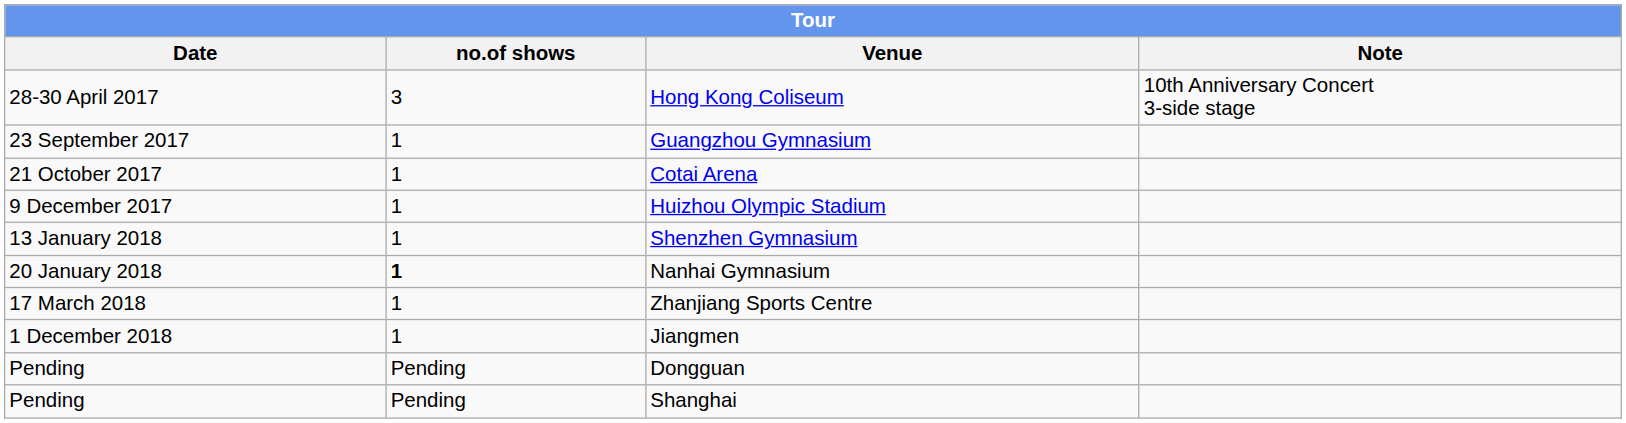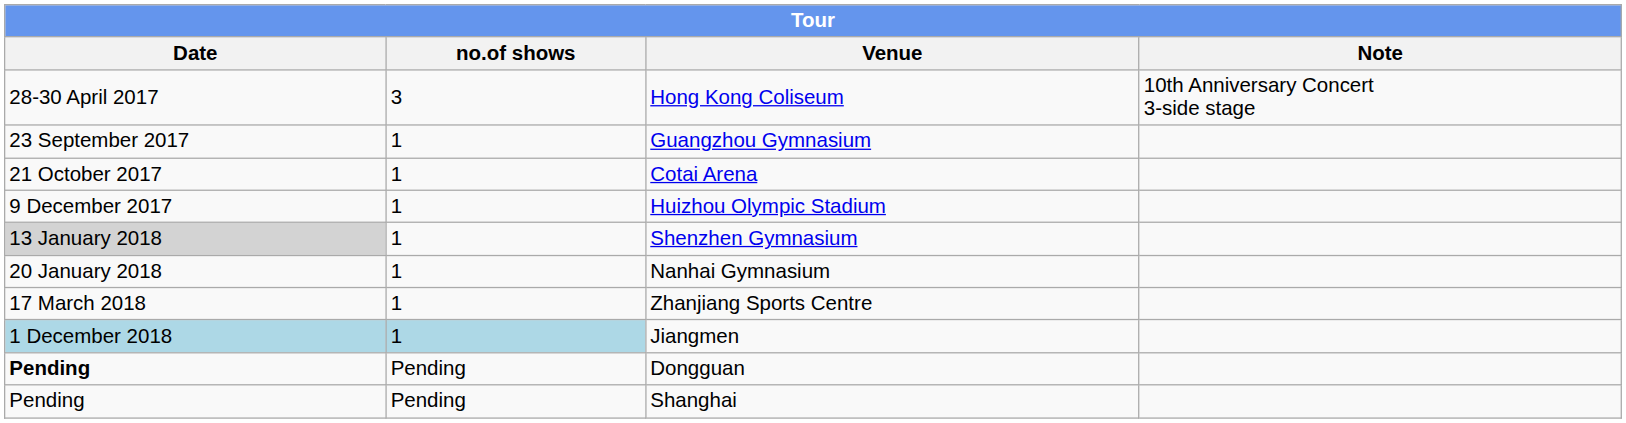(86, 238) no background -> (86, 238) lightgrey background
(396, 271) bold -> (396, 271) normal
(91, 336) no background -> (91, 336) lightblue background
(396, 336) no background -> (396, 336) lightblue background
(47, 368) normal -> (50, 368) bold
